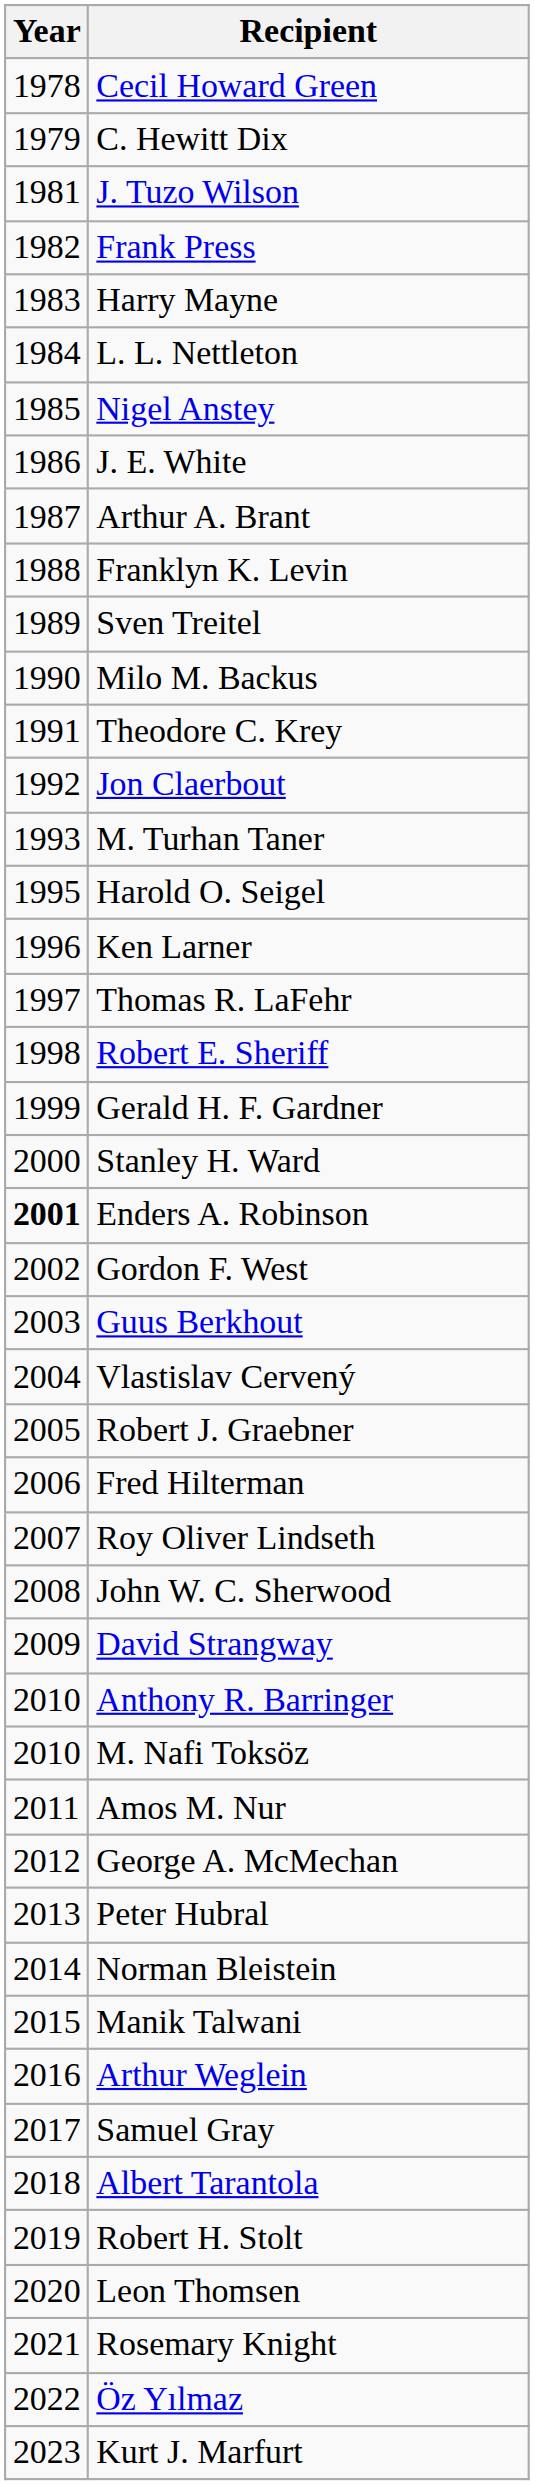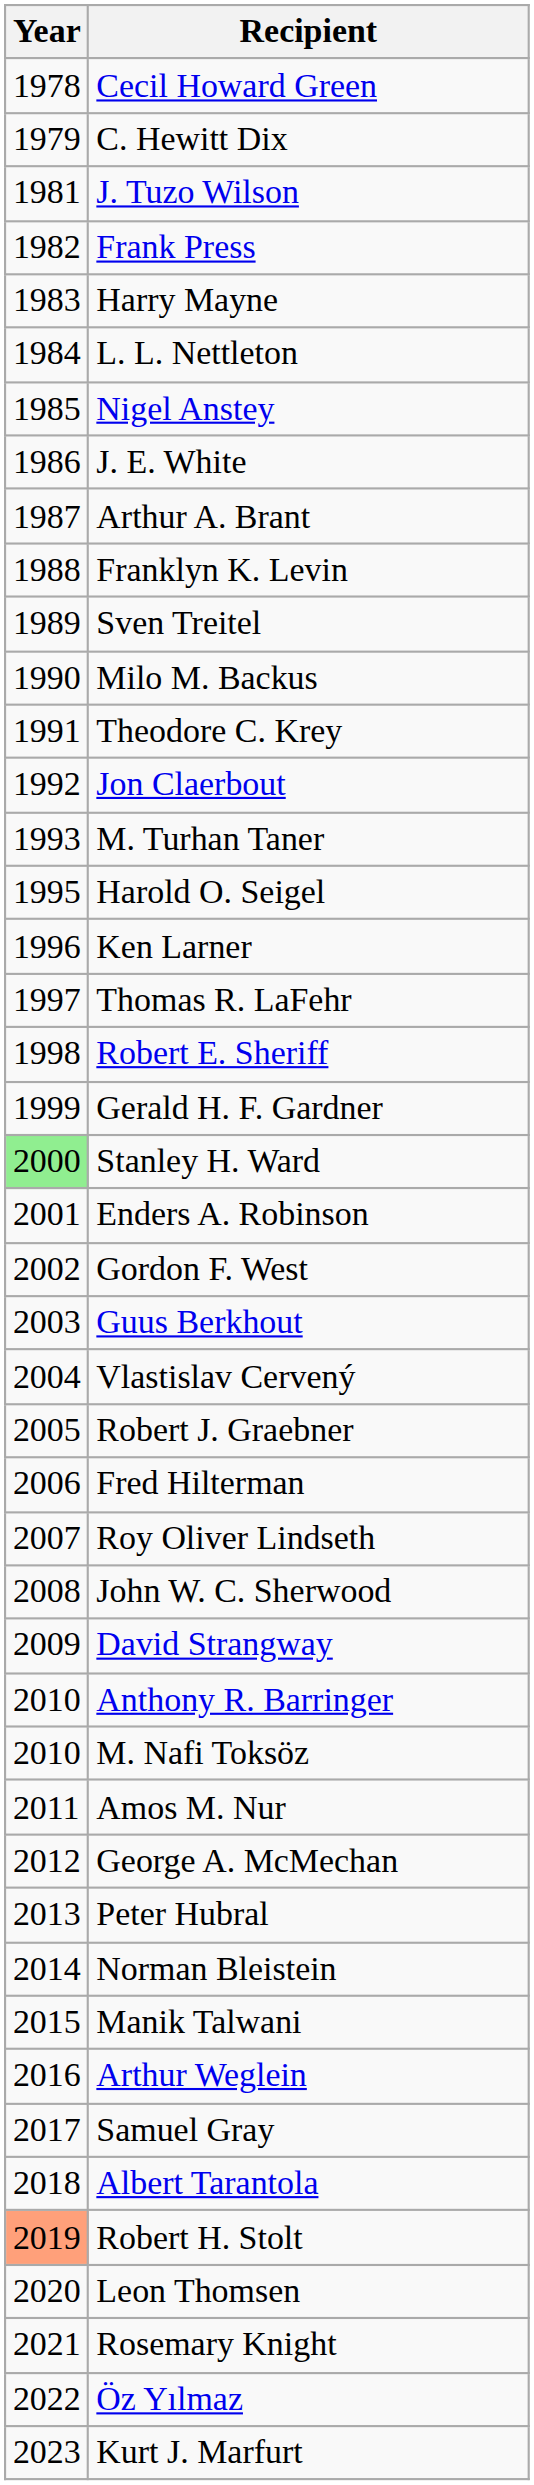(47, 1161) no background -> (47, 1161) lightgreen background
(47, 1214) bold -> (47, 1214) normal
(47, 2236) no background -> (47, 2236) lightsalmon background
